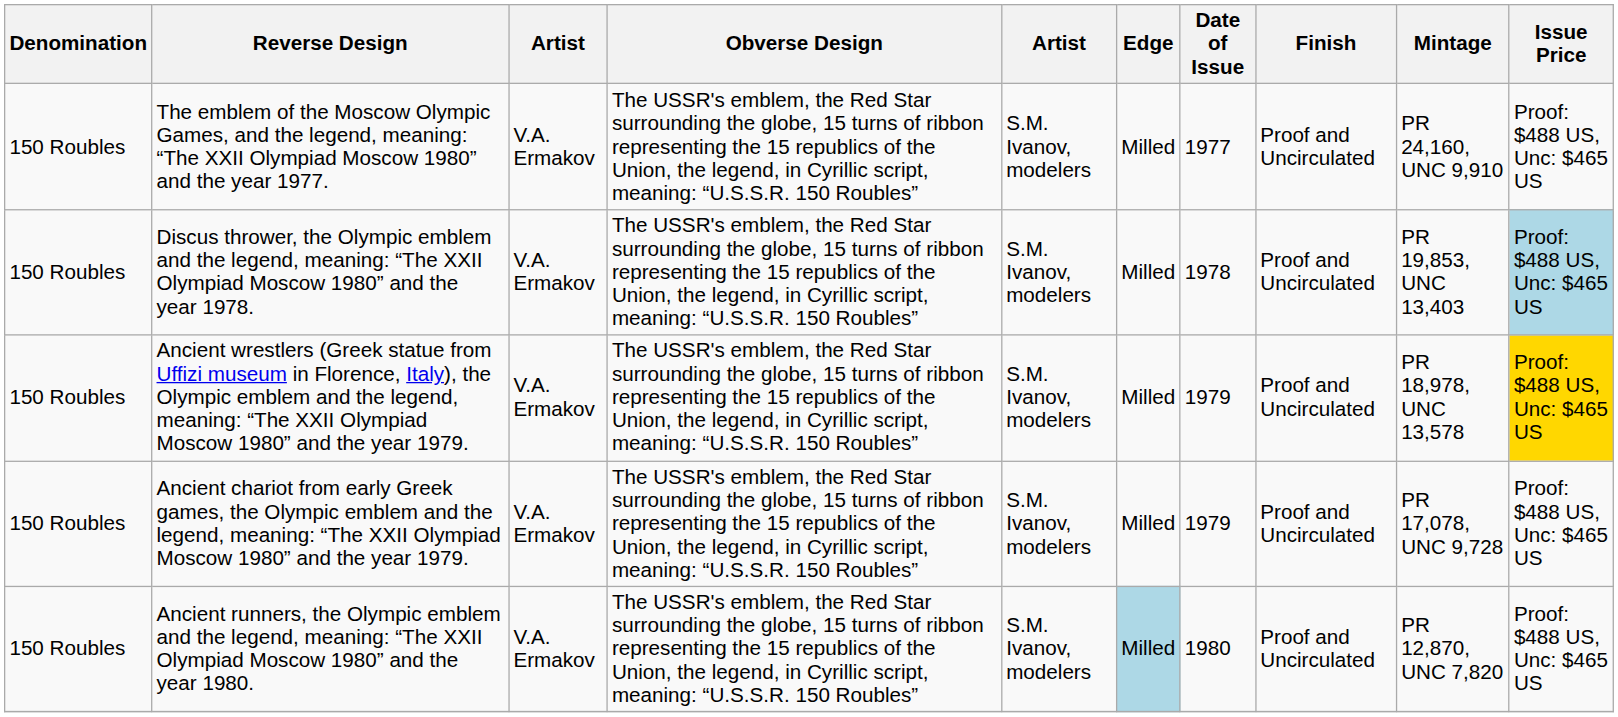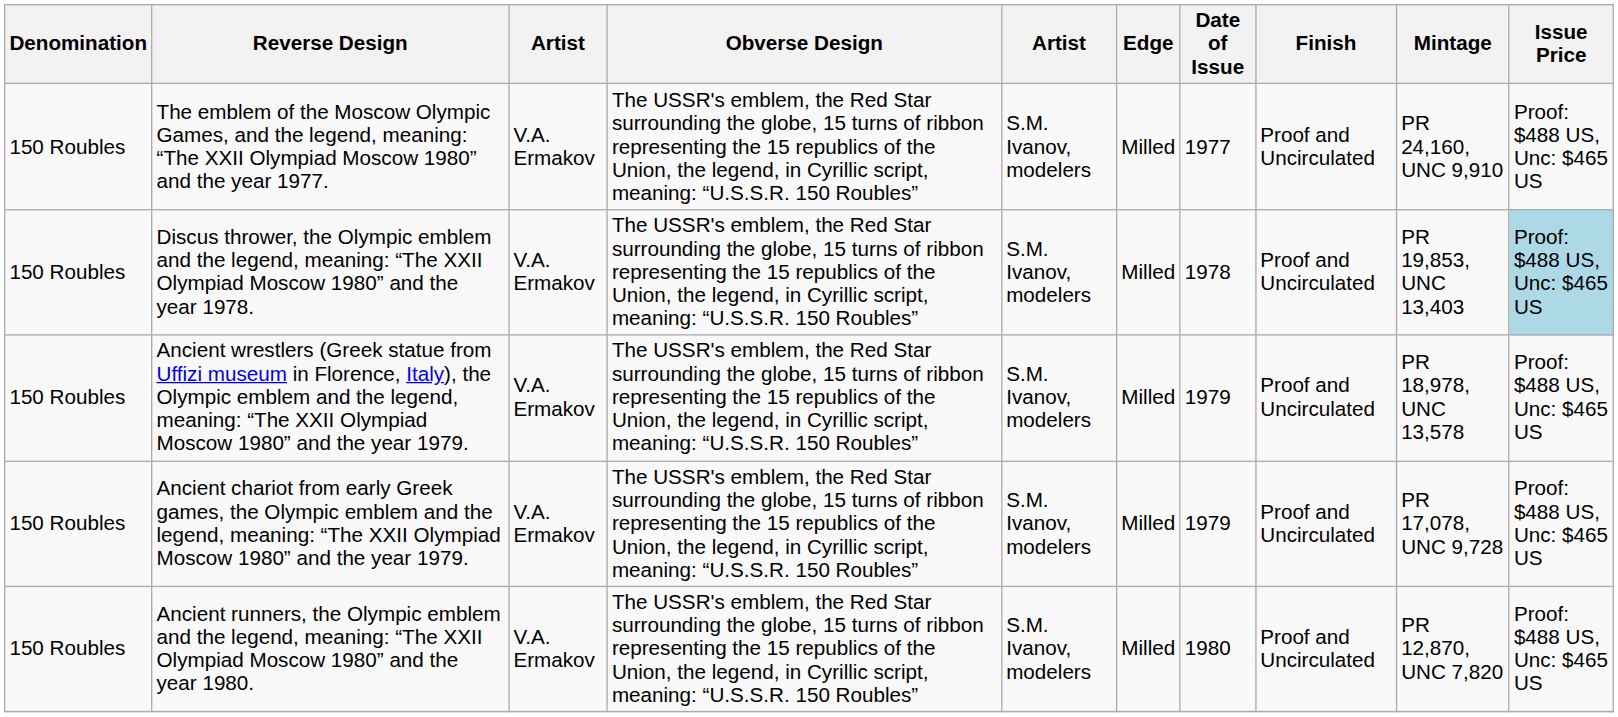(1561, 397) gold background -> (1561, 397) no background
(1148, 648) lightblue background -> (1148, 648) no background
